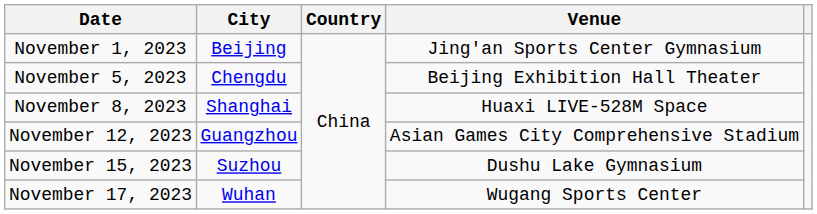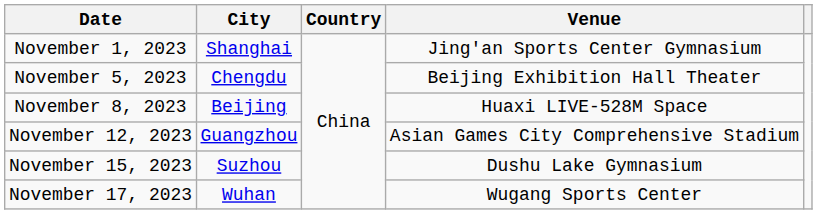(249, 49) Beijing -> (249, 49) Shanghai
(249, 107) Shanghai -> (249, 107) Beijing
